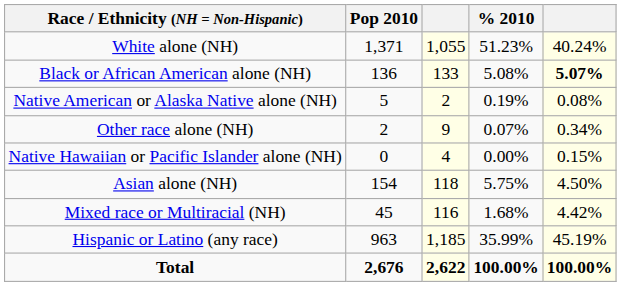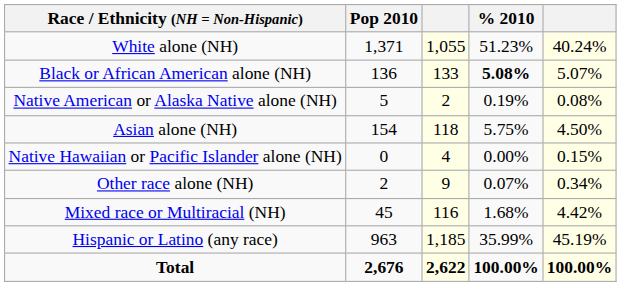(506, 73) normal -> (506, 73) bold
(580, 73) bold -> (580, 73) normal
rows swapped: (175, 184) <-> (175, 128)
